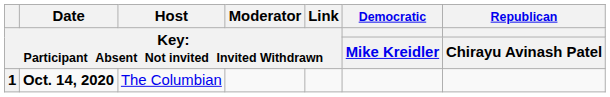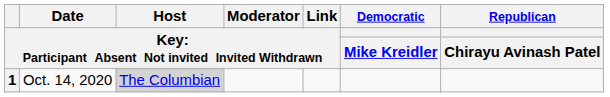(69, 80) bold -> (68, 80) normal
(171, 80) no background -> (170, 80) lightgrey background
